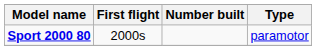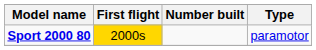(128, 35) no background -> (128, 35) gold background
